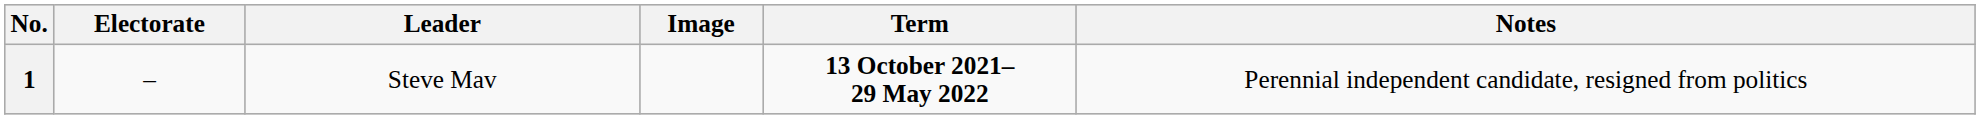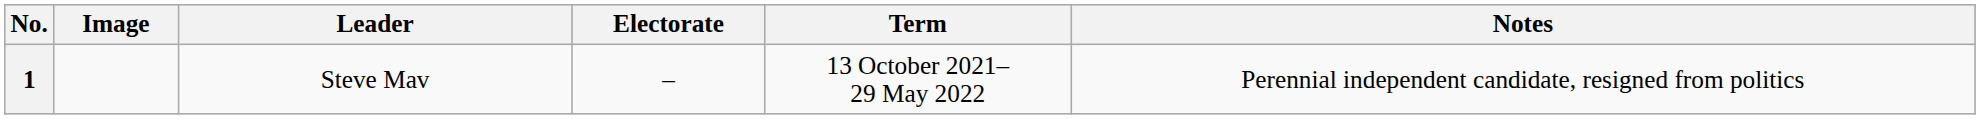columns swapped: (701, 24) <-> (149, 24)
(920, 78) bold -> (918, 78) normal
